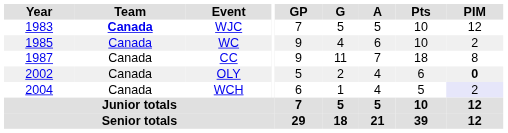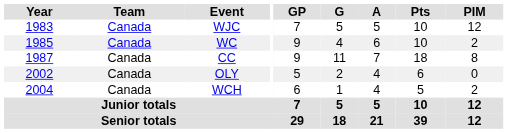(130, 27) bold -> (129, 27) normal
(475, 74) bold -> (475, 74) normal
(475, 89) lavender background -> (475, 89) no background
